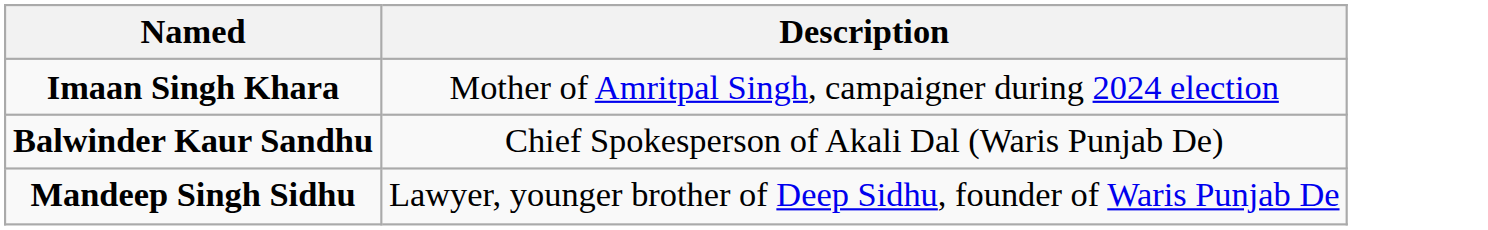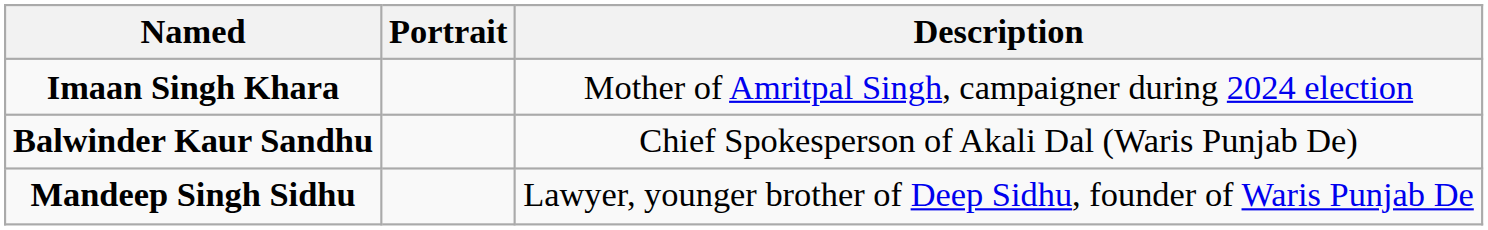+ column: (448, 31)
